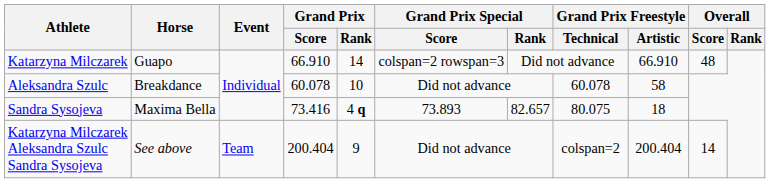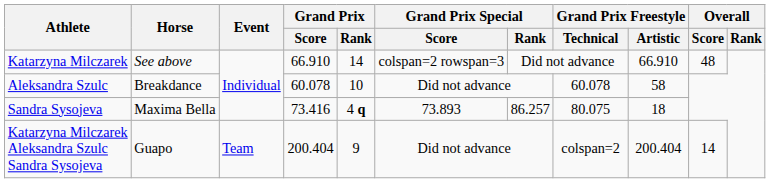(153, 62) Guapo -> (163, 62) See above
(530, 109) 82.657 -> (530, 109) 86.257
(163, 149) See above -> (153, 149) Guapo
